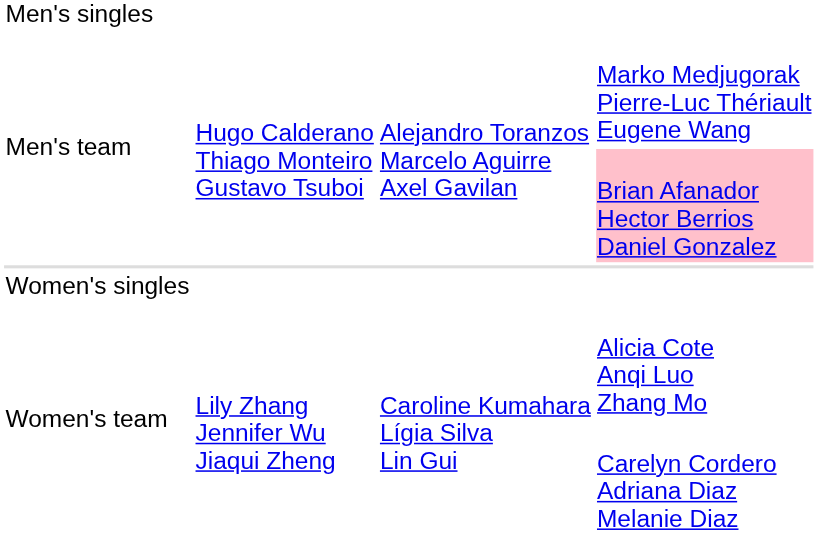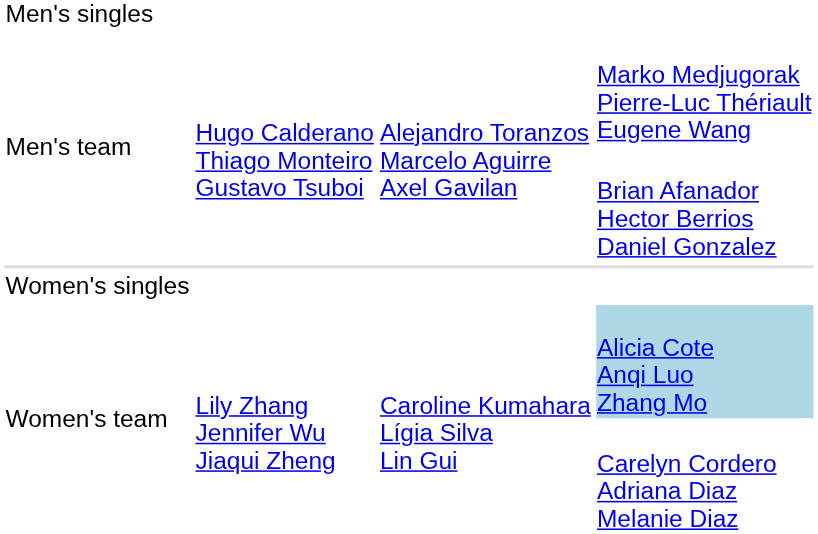(687, 219) pink background -> (687, 219) no background
(655, 375) no background -> (655, 375) lightblue background
